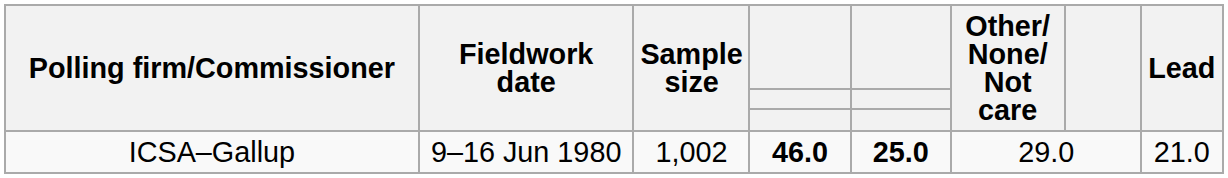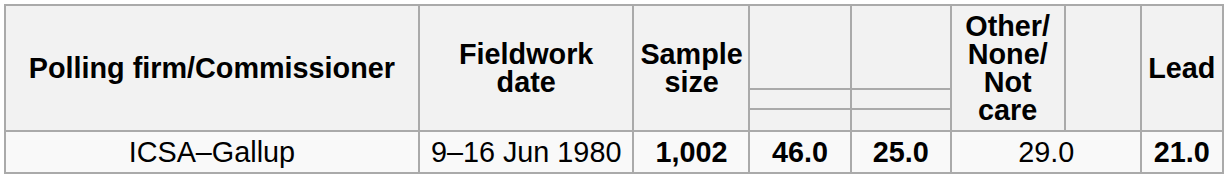(692, 152) normal -> (692, 152) bold
(1182, 152) normal -> (1182, 152) bold
